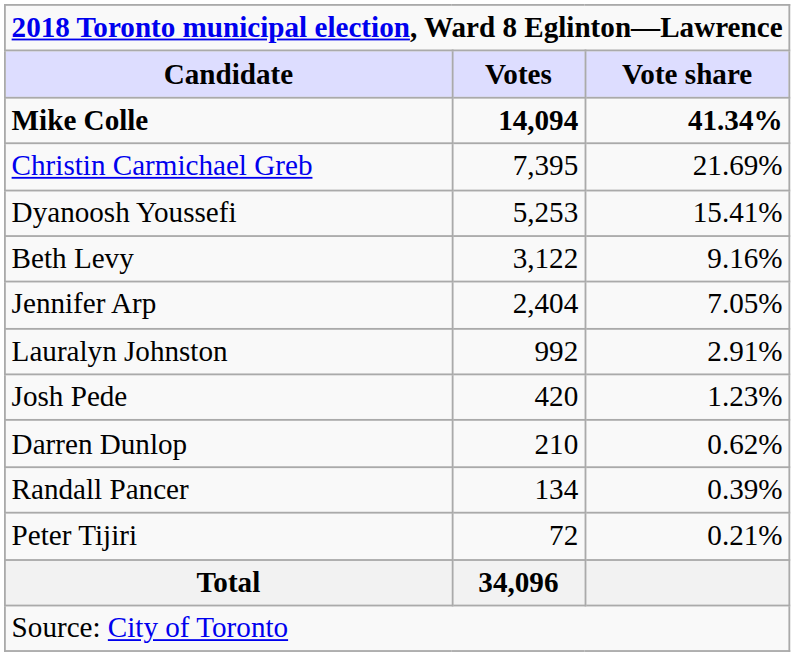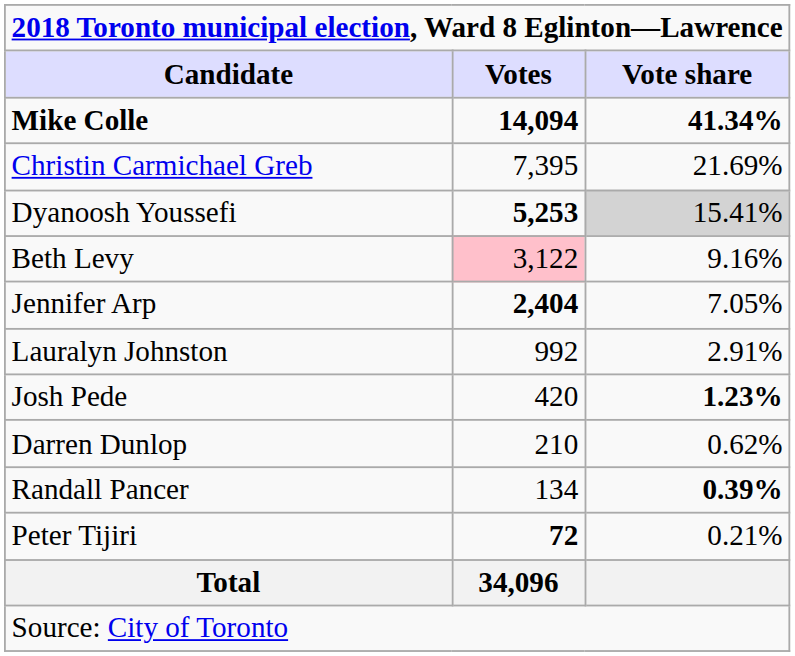(545, 212) normal -> (545, 212) bold
(738, 212) no background -> (738, 212) lightgrey background
(545, 258) no background -> (545, 258) pink background
(545, 304) normal -> (545, 304) bold
(745, 397) normal -> (743, 397) bold
(745, 489) normal -> (743, 489) bold
(564, 535) normal -> (564, 535) bold
